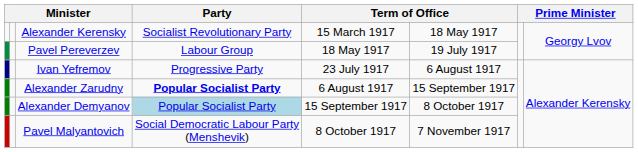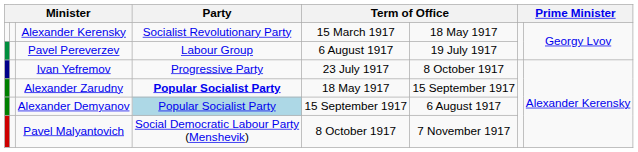(356, 50) 18 May 1917 -> (356, 50) 6 August 1917
(464, 69) 6 August 1917 -> (464, 69) 8 October 1917
(356, 87) 6 August 1917 -> (356, 87) 18 May 1917
(464, 106) 8 October 1917 -> (464, 106) 6 August 1917
